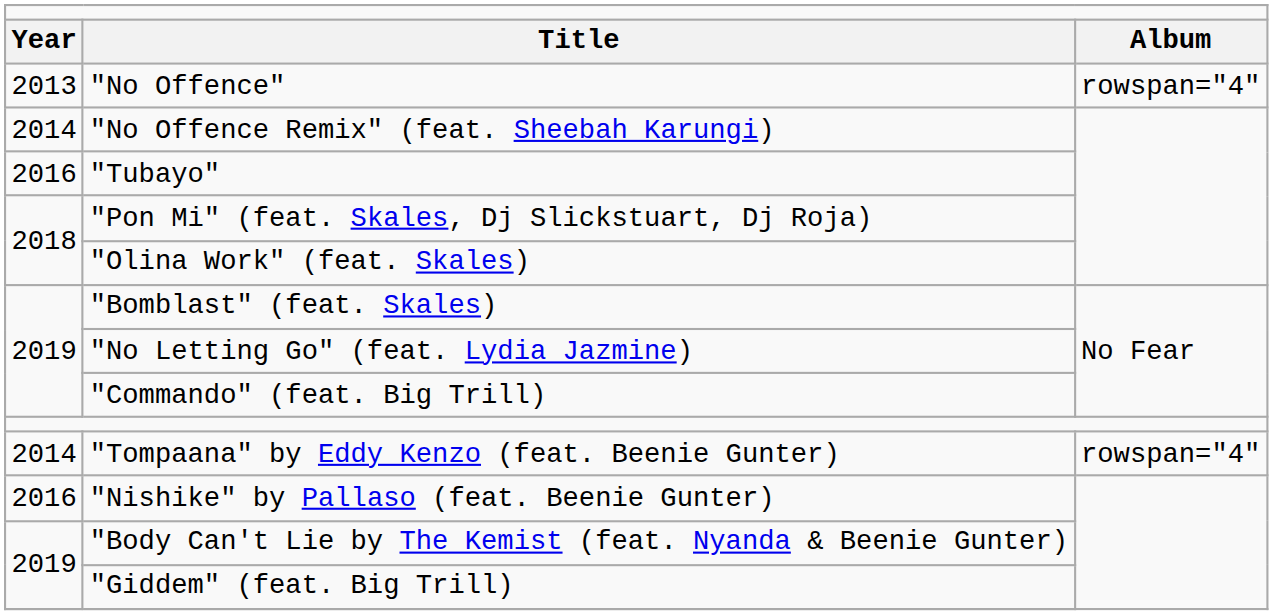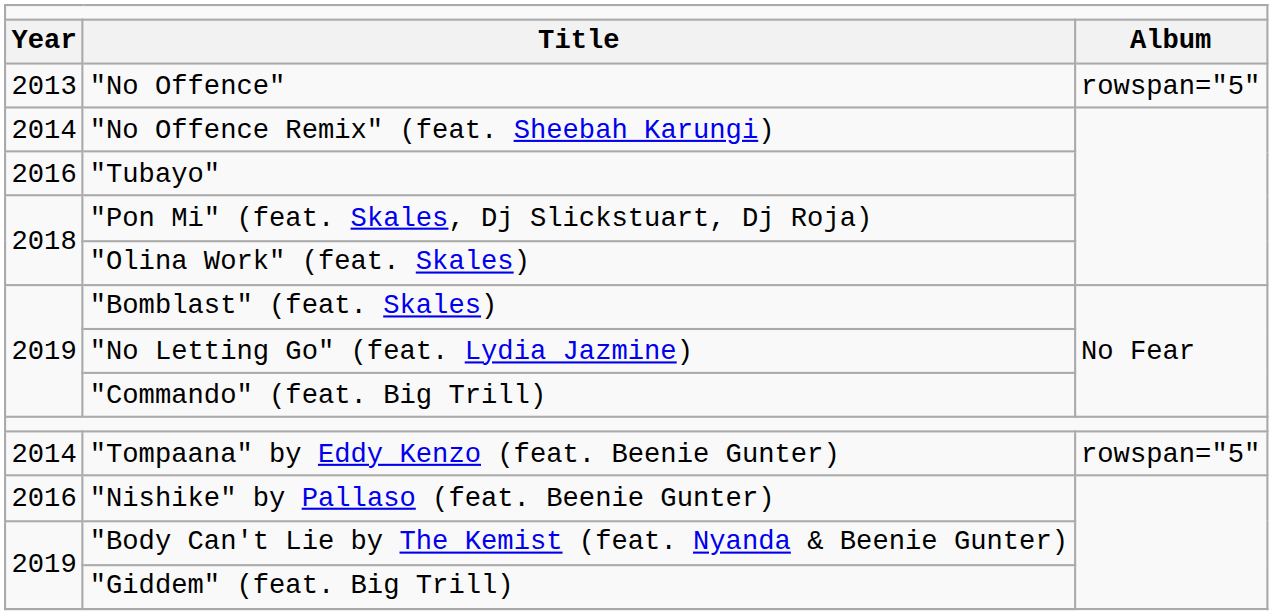(1171, 86) rowspan="4" -> (1171, 86) rowspan="5"
(1171, 454) rowspan="4" -> (1171, 454) rowspan="5"
